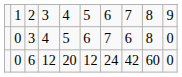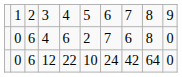(32, 38) 3 -> (32, 38) 6
(66, 38) 5 -> (66, 38) 6
(87, 38) 6 -> (87, 38) 2
(70, 60) 20 -> (70, 60) 22
(90, 60) 12 -> (90, 60) 10
(153, 60) 60 -> (153, 60) 64
